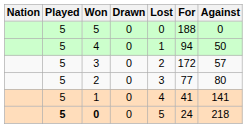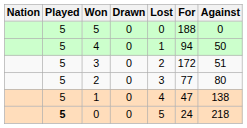(220, 64) 57 -> (220, 64) 51
(187, 98) 41 -> (187, 98) 47
(220, 98) 141 -> (220, 98) 138
(96, 115) bold -> (96, 115) normal
